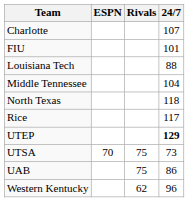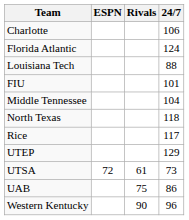(171, 30) 107 -> (171, 30) 106
+ row: (42, 48)
rows swapped: (16, 48) <-> (41, 65)
(171, 135) bold -> (171, 153) normal
(108, 153) 70 -> (108, 170) 72
(142, 153) 75 -> (142, 170) 61
(142, 188) 62 -> (142, 205) 90
